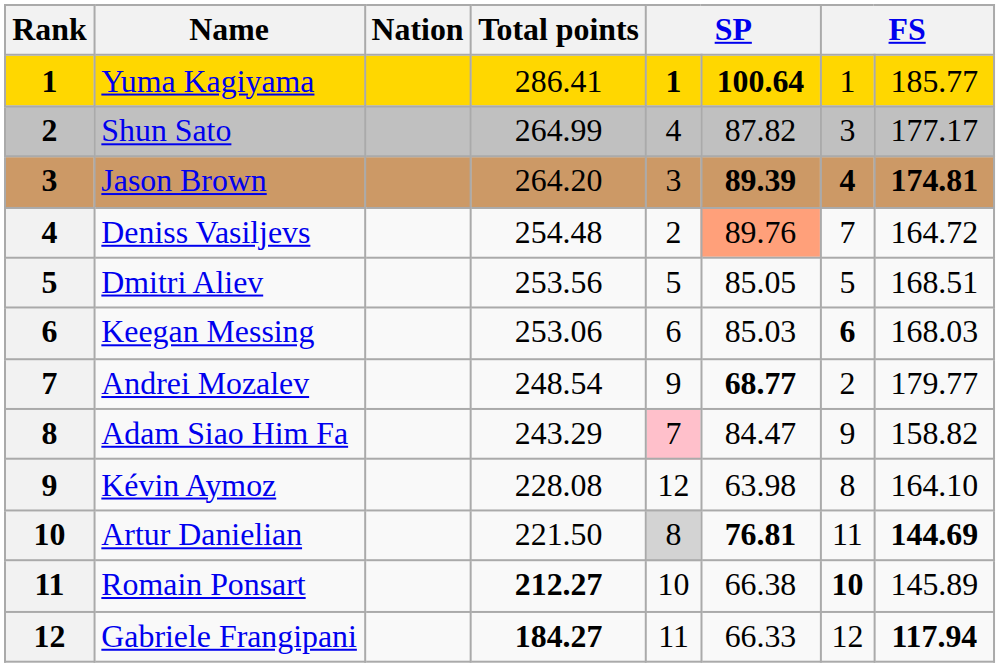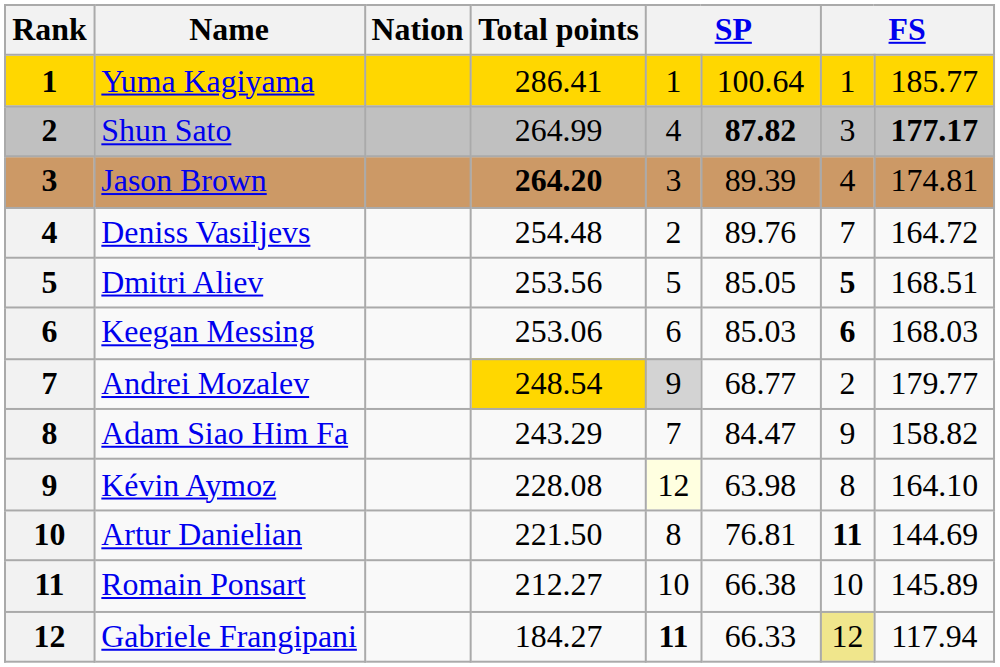(674, 80) bold -> (674, 80) normal
(760, 80) bold -> (760, 80) normal
(760, 130) normal -> (760, 130) bold
(934, 130) normal -> (934, 130) bold
(559, 181) normal -> (559, 181) bold
(760, 181) bold -> (760, 181) normal
(847, 181) bold -> (847, 181) normal
(934, 181) bold -> (934, 181) normal
(760, 231) lightsalmon background -> (760, 231) no background
(847, 282) normal -> (847, 282) bold
(559, 383) no background -> (559, 383) gold background
(674, 383) no background -> (674, 383) lightgrey background
(760, 383) bold -> (760, 383) normal
(674, 433) pink background -> (674, 433) no background
(674, 484) no background -> (674, 484) lightyellow background
(674, 534) lightgrey background -> (674, 534) no background
(760, 534) bold -> (760, 534) normal
(847, 534) normal -> (847, 534) bold
(934, 534) bold -> (934, 534) normal
(559, 585) bold -> (559, 585) normal
(847, 585) bold -> (847, 585) normal
(559, 635) bold -> (559, 635) normal
(674, 635) normal -> (674, 635) bold
(847, 635) no background -> (847, 635) khaki background
(934, 635) bold -> (934, 635) normal
